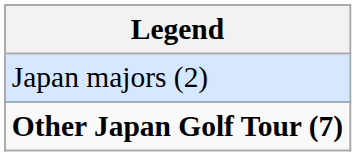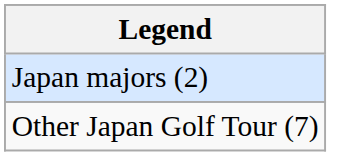(177, 126) bold -> (165, 126) normal
